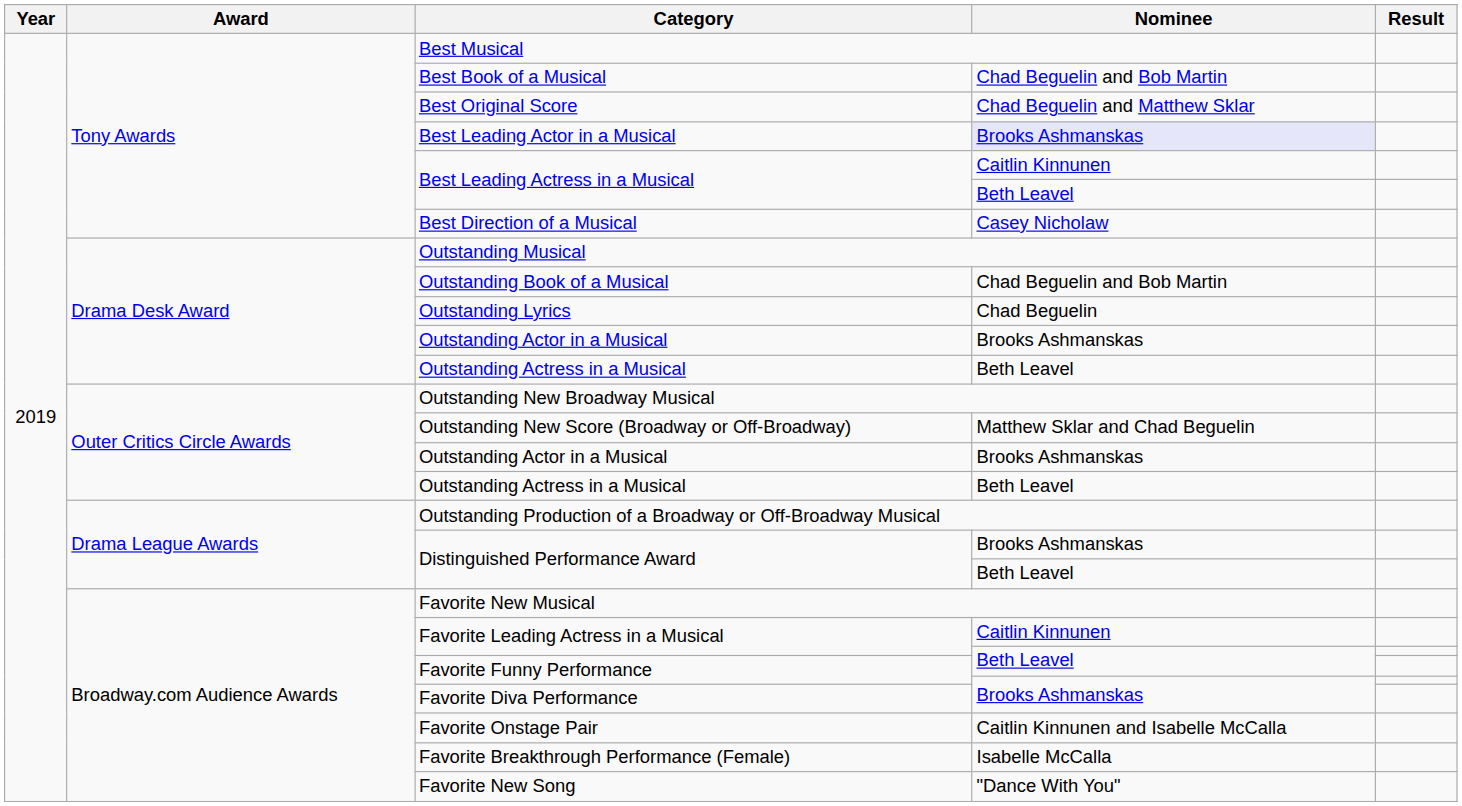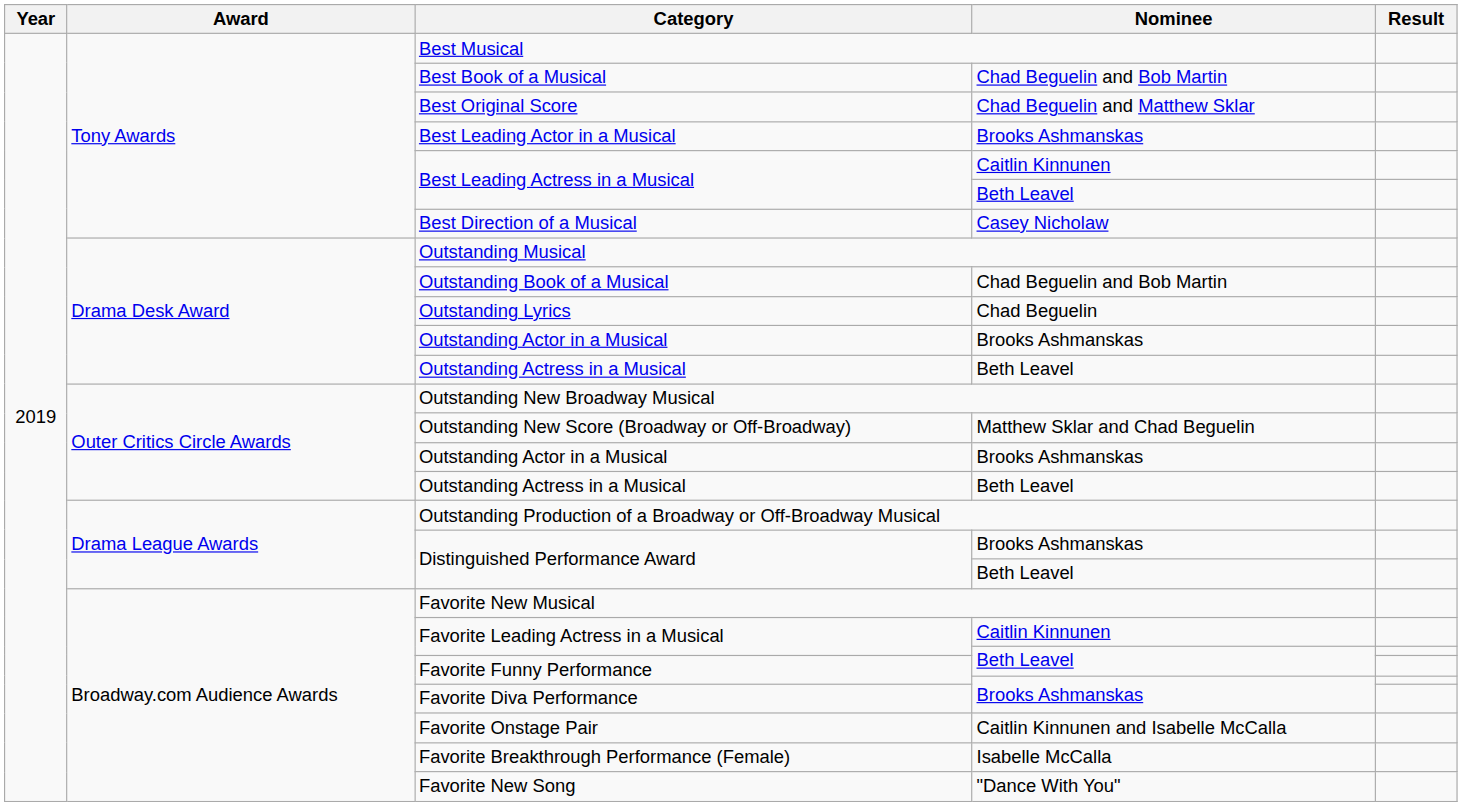(1060, 135) lavender background -> (1060, 135) no background
